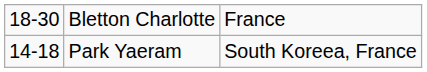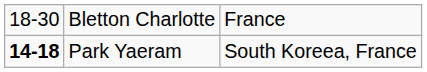(34, 51) normal -> (34, 51) bold
